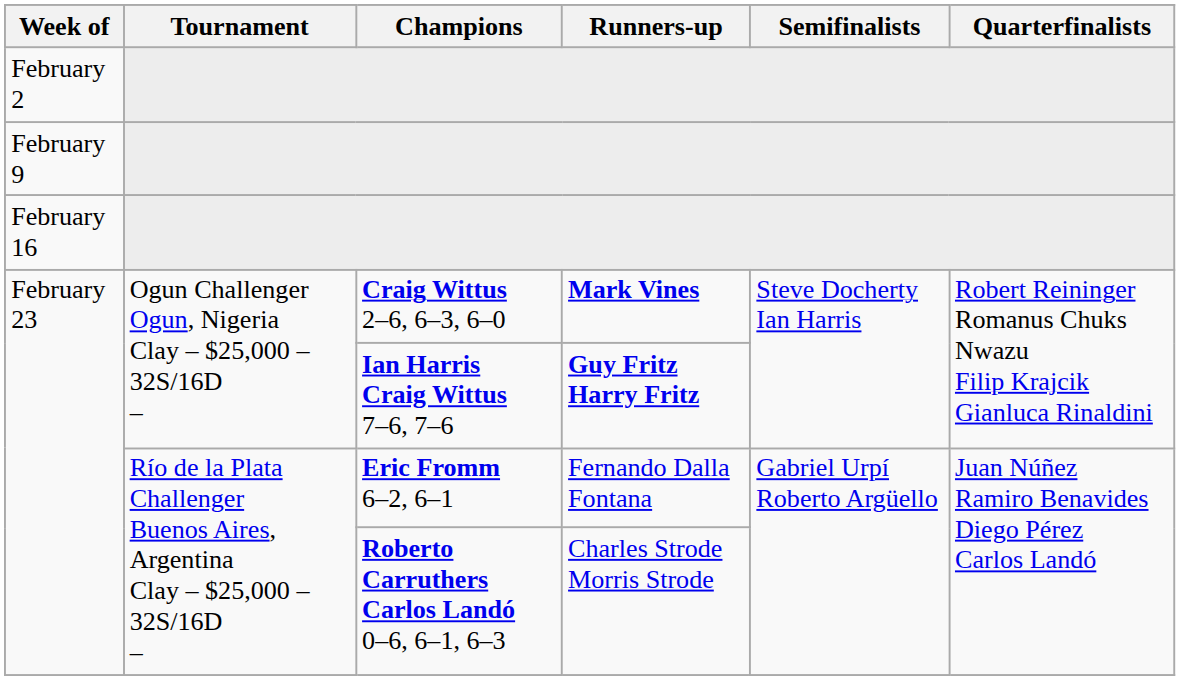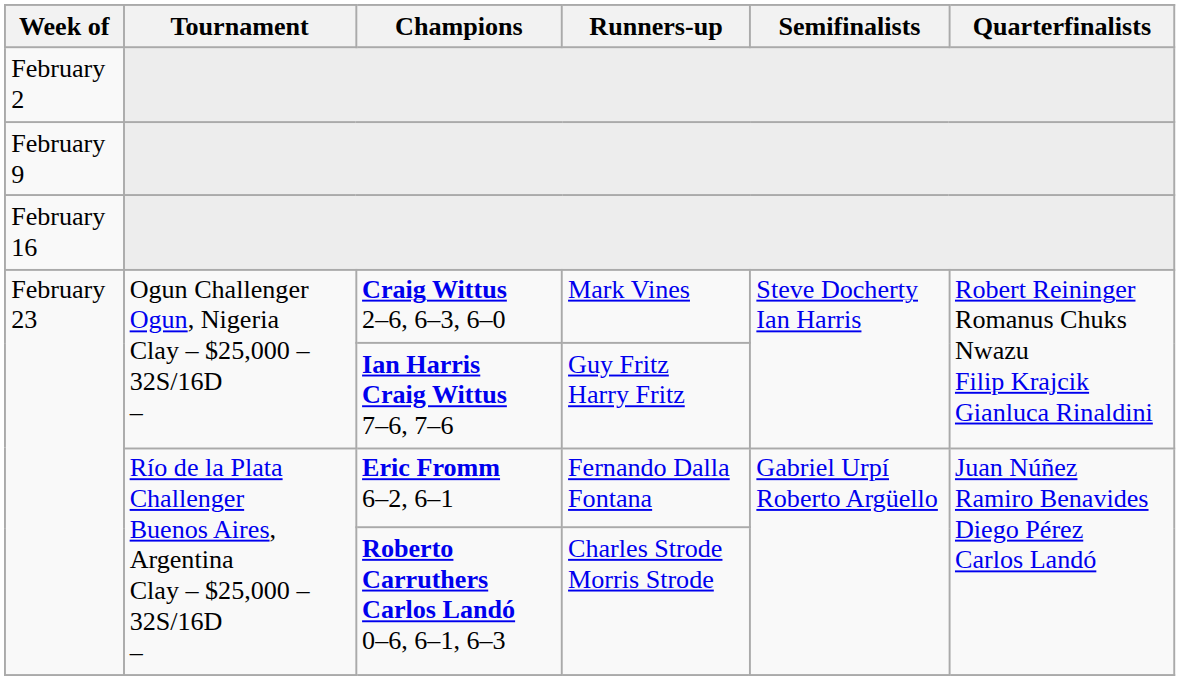(634, 290) bold -> (629, 290) normal
(634, 379) bold -> (626, 379) normal
